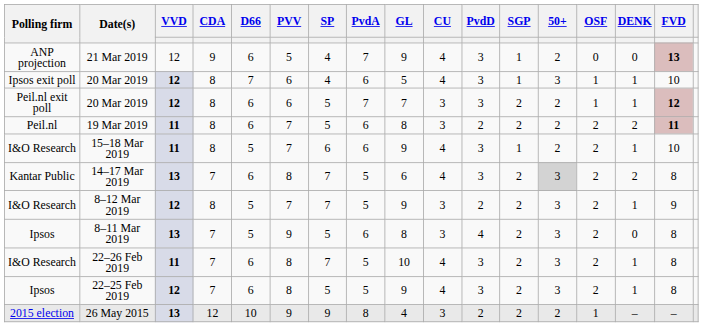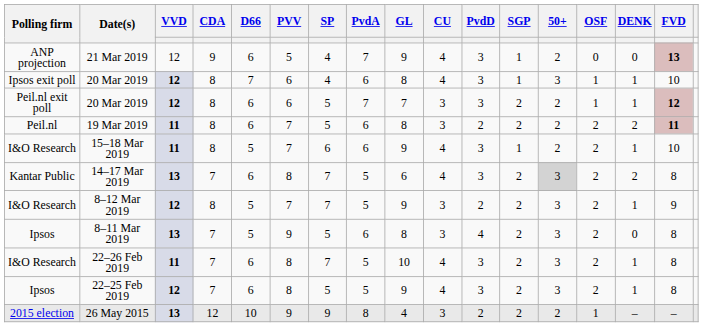(404, 80) 5 -> (404, 80) 8
